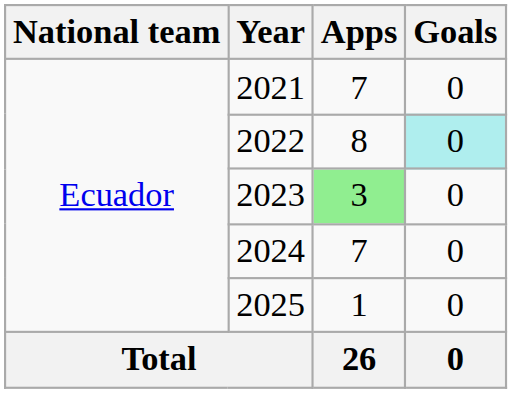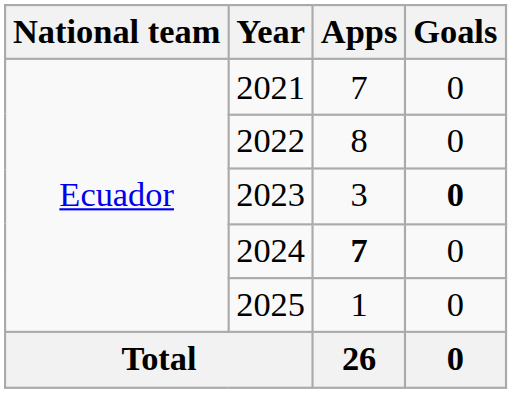(455, 140) paleturquoise background -> (455, 140) no background
(359, 195) lightgreen background -> (359, 195) no background
(455, 195) normal -> (455, 195) bold
(359, 250) normal -> (359, 250) bold
